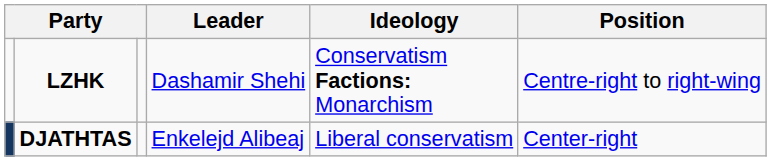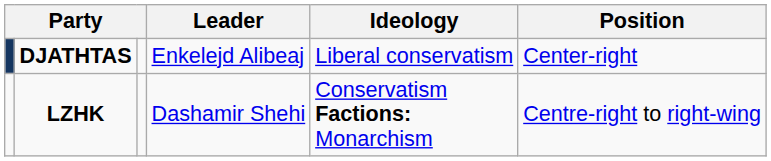rows swapped: (76, 80) <-> (76, 138)
